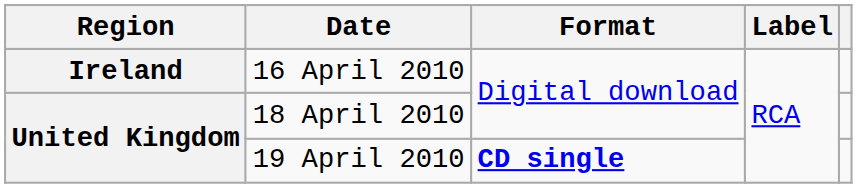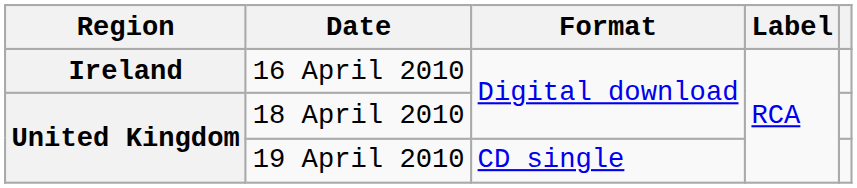(551, 160) bold -> (551, 160) normal
